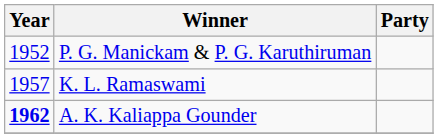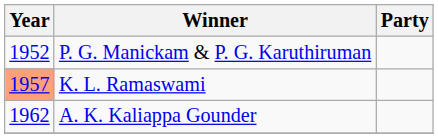(29, 84) no background -> (29, 84) lightsalmon background
(29, 116) bold -> (29, 116) normal
